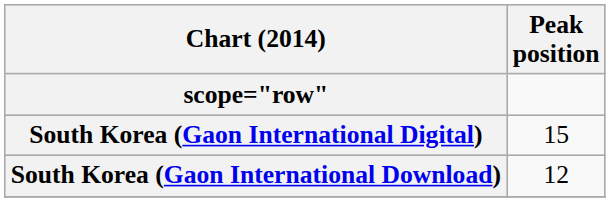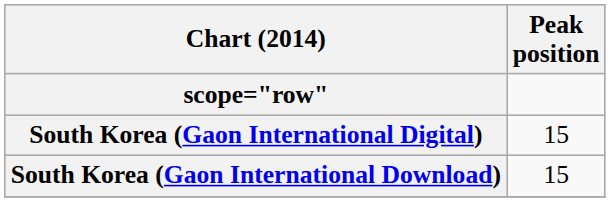(556, 175) 12 -> (556, 175) 15
